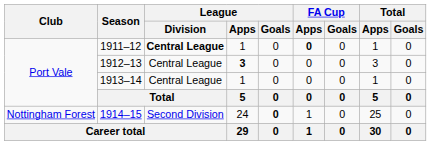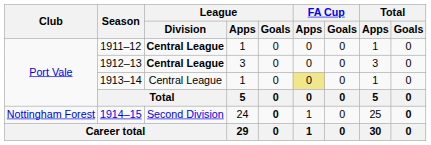(309, 47) bold -> (309, 47) normal
(185, 64) normal -> (185, 64) bold
(242, 64) bold -> (242, 64) normal
(309, 81) no background -> (309, 81) khaki background
(409, 115) normal -> (409, 115) bold
